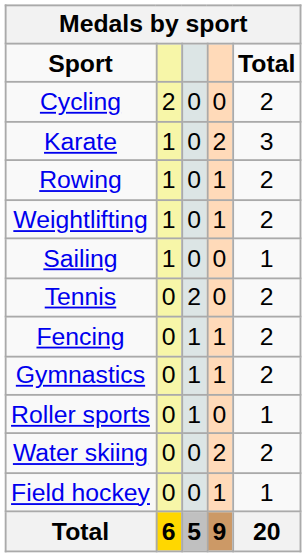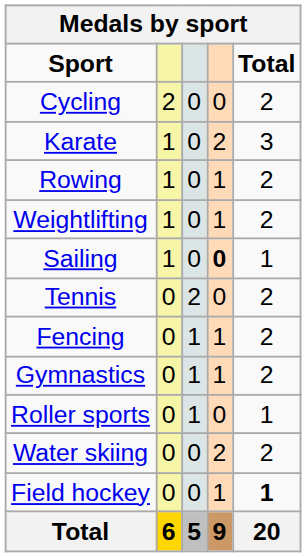(220, 258) normal -> (220, 258) bold
(267, 492) normal -> (267, 492) bold
